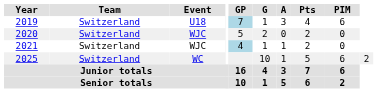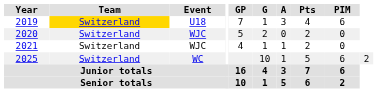(110, 22) no background -> (110, 22) gold background
(241, 22) lightblue background -> (241, 22) no background
(241, 46) lightblue background -> (241, 46) no background
